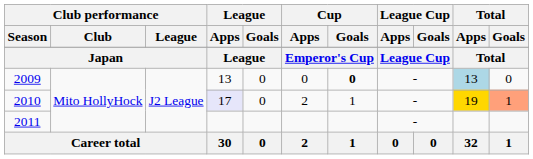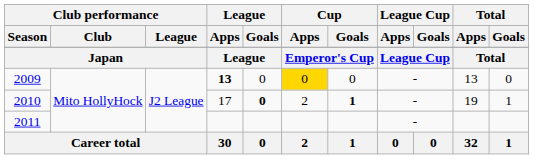(225, 79) normal -> (225, 79) bold
(305, 79) no background -> (305, 79) gold background
(352, 79) bold -> (352, 79) normal
(471, 79) lightblue background -> (471, 79) no background
(225, 100) lavender background -> (225, 100) no background
(262, 100) normal -> (262, 100) bold
(352, 100) normal -> (352, 100) bold
(471, 100) gold background -> (471, 100) no background
(509, 100) lightsalmon background -> (509, 100) no background
